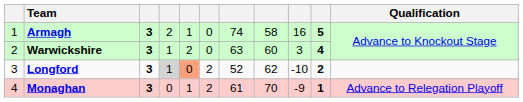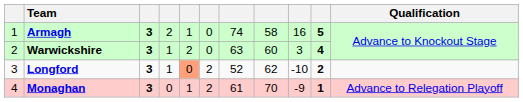(169, 69) lightgrey background -> (169, 69) no background
